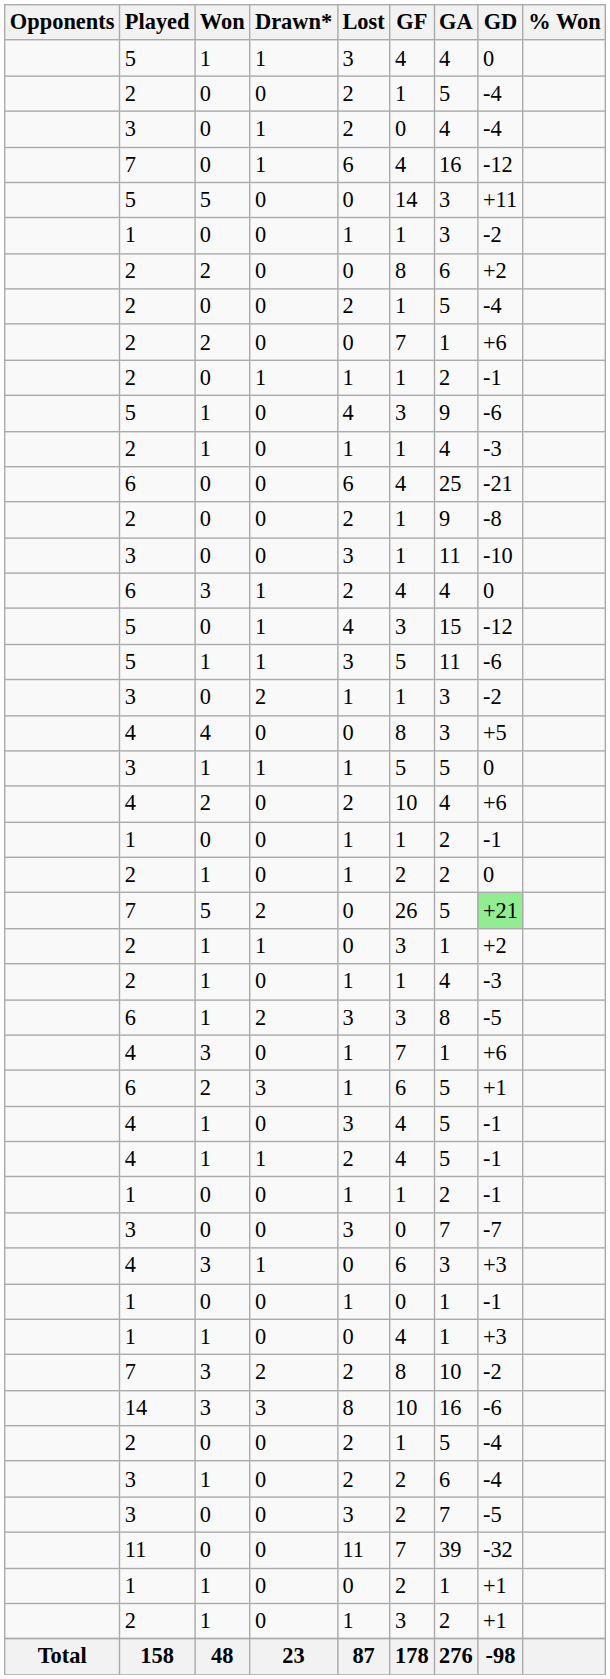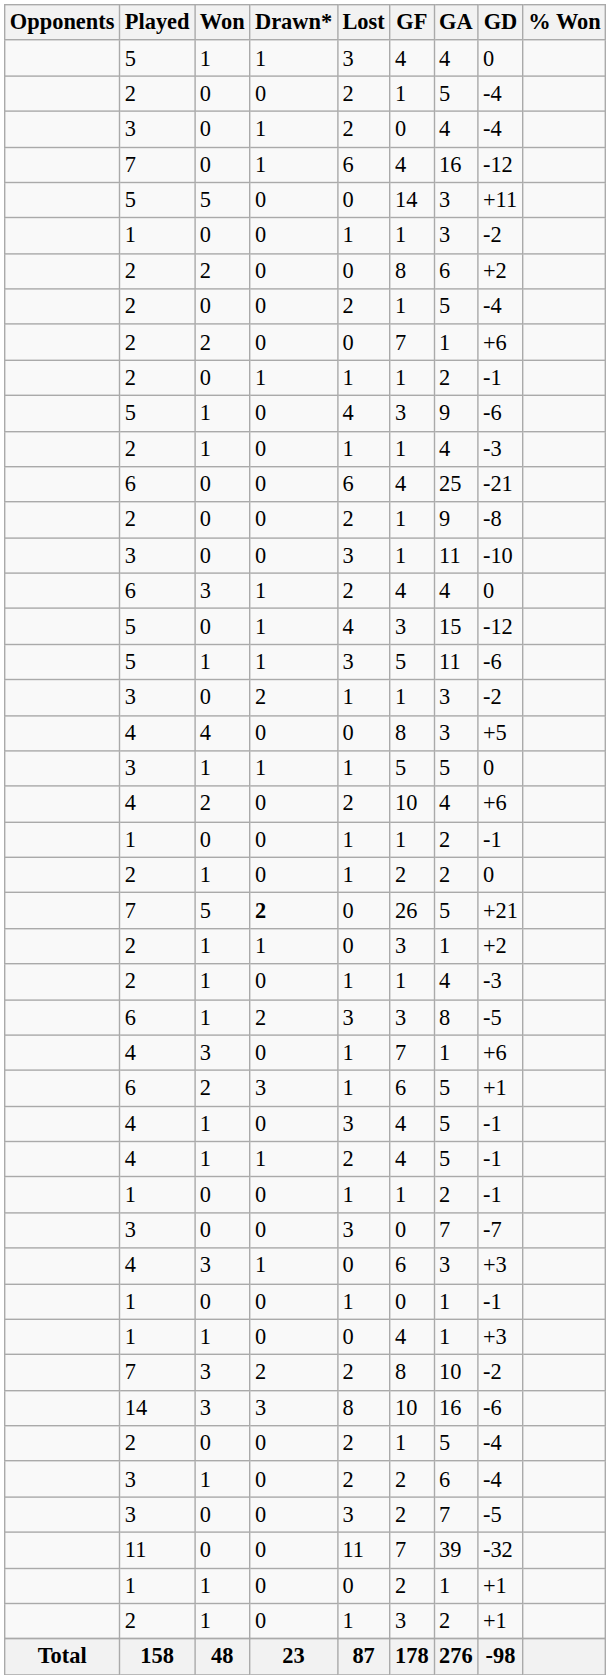(261, 910) normal -> (261, 910) bold
(500, 910) lightgreen background -> (500, 910) no background
